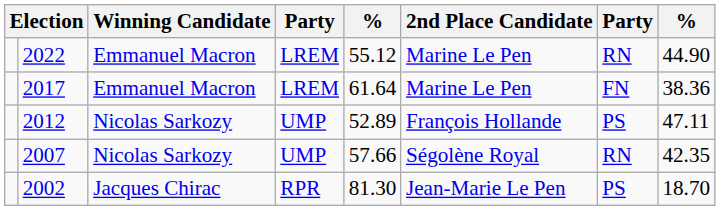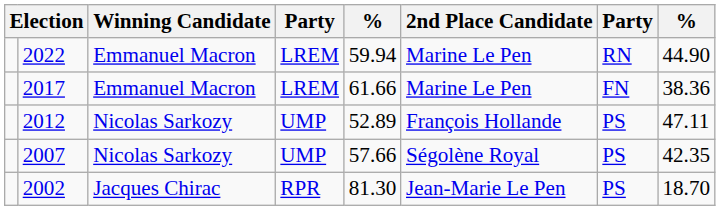(373, 54) 55.12 -> (373, 54) 59.94
(373, 88) 61.64 -> (373, 88) 61.66
(617, 155) RN -> (614, 155) PS
